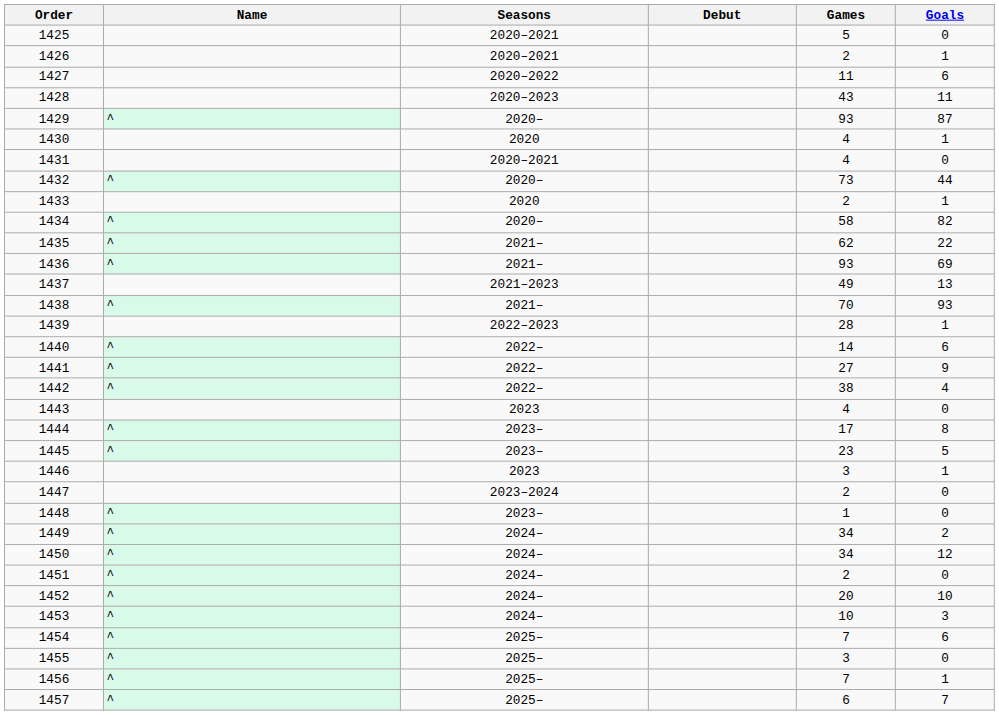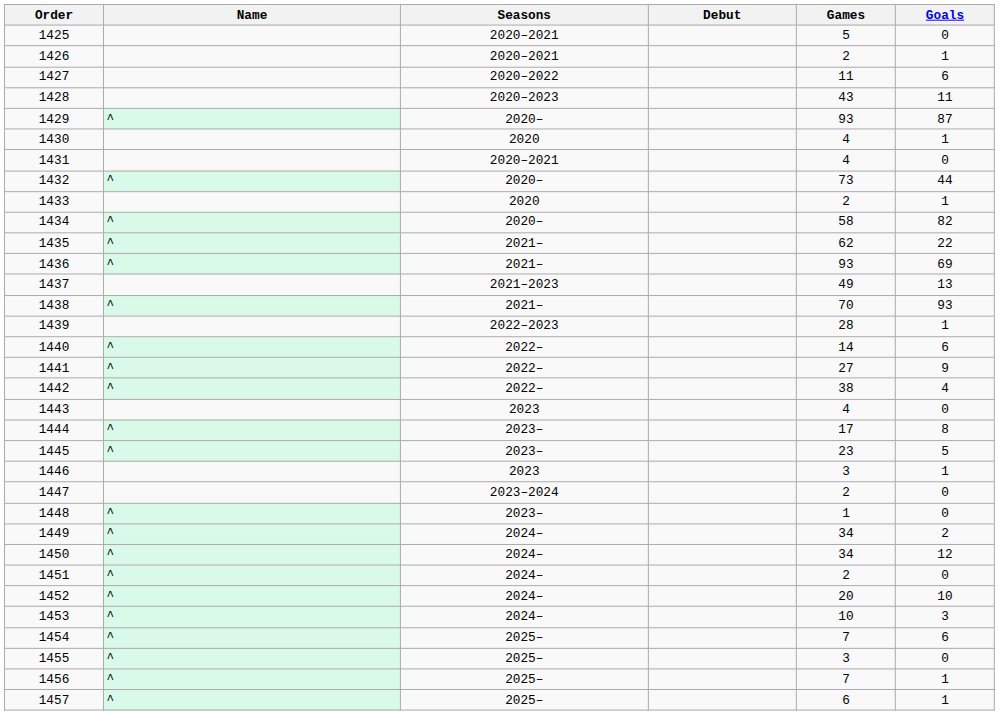(945, 700) 7 -> (945, 700) 1
